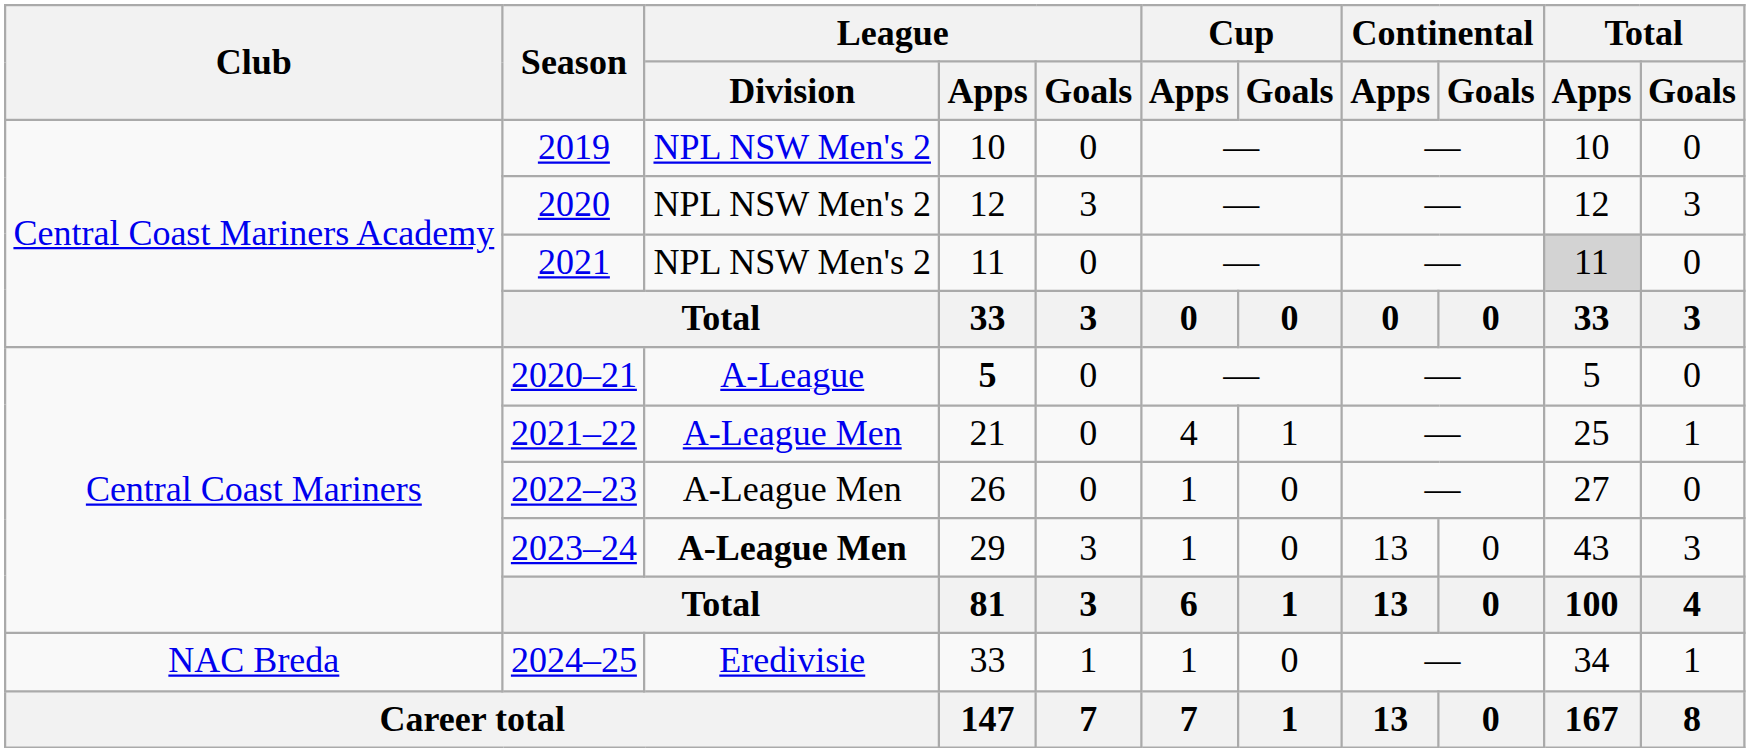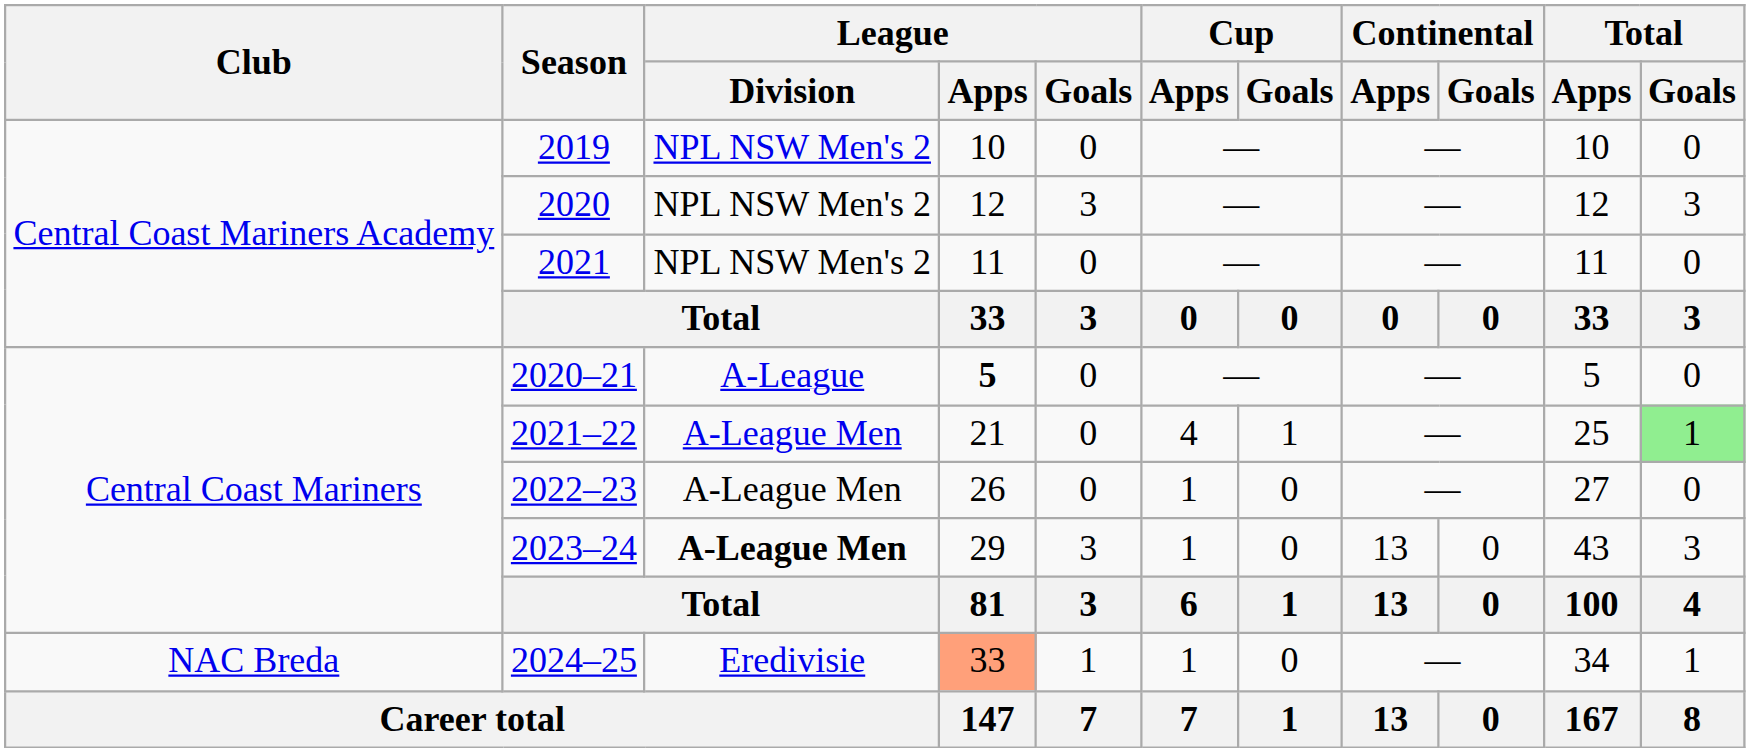(1591, 261) lightgrey background -> (1591, 261) no background
(1692, 432) no background -> (1692, 432) lightgreen background
(988, 661) no background -> (988, 661) lightsalmon background
